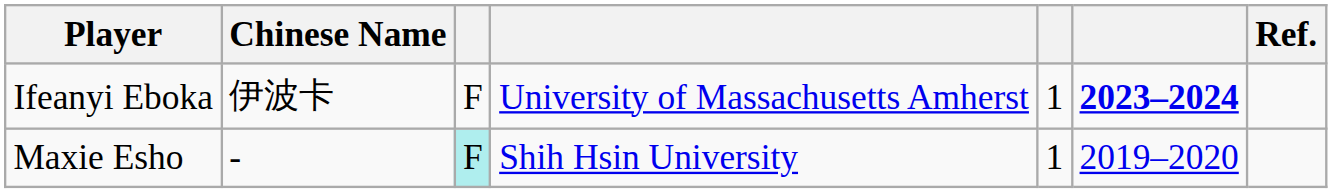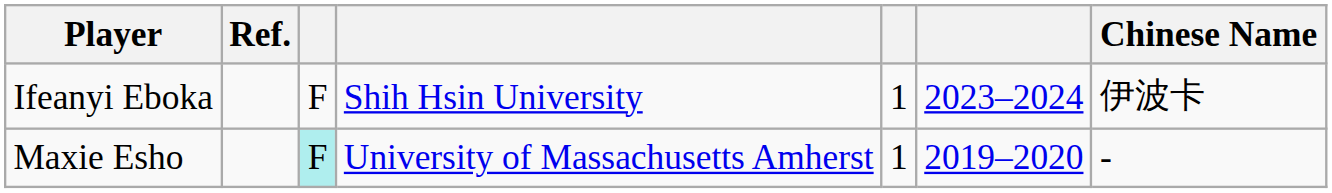columns swapped: (338, 33) <-> (1286, 33)
(764, 95) University of Massachusetts Amherst -> (493, 95) Shih Hsin University
(1159, 95) bold -> (1004, 95) normal
(649, 157) Shih Hsin University -> (609, 157) University of Massachusetts Amherst
